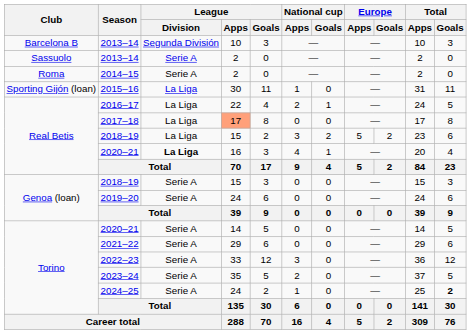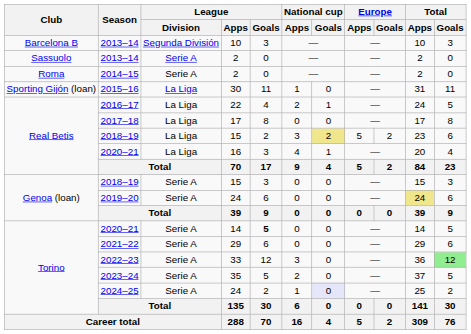(236, 120) lightsalmon background -> (236, 120) no background
(328, 136) no background -> (328, 136) khaki background
(181, 151) bold -> (181, 151) normal
(420, 197) no background -> (420, 197) khaki background
(266, 228) normal -> (266, 228) bold
(450, 259) no background -> (450, 259) lightgreen background
(328, 290) no background -> (328, 290) lavender background
(450, 290) bold -> (450, 290) normal
